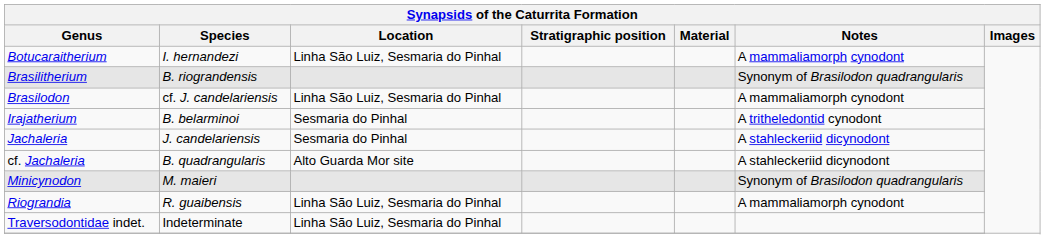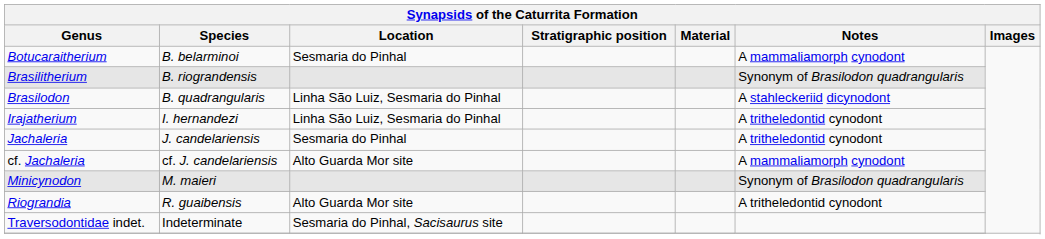(200, 56) I. hernandezi -> (200, 56) B. belarminoi
(397, 56) Linha São Luiz, Sesmaria do Pinhal -> (350, 56) Sesmaria do Pinhal
(220, 98) cf. J. candelariensis -> (213, 98) B. quadrangularis
(821, 98) A mammaliamorph cynodont -> (814, 98) A stahleckeriid dicynodont
(201, 118) B. belarminoi -> (200, 118) I. hernandezi
(350, 118) Sesmaria do Pinhal -> (397, 118) Linha São Luiz, Sesmaria do Pinhal
(814, 139) A stahleckeriid dicynodont -> (810, 139) A tritheledontid cynodont
(214, 160) B. quadrangularis -> (220, 160) cf. J. candelariensis
(813, 160) A stahleckeriid dicynodont -> (821, 160) A mammaliamorph cynodont
(397, 202) Linha São Luiz, Sesmaria do Pinhal -> (353, 202) Alto Guarda Mor site
(821, 202) A mammaliamorph cynodont -> (810, 202) A tritheledontid cynodont
(397, 222) Linha São Luiz, Sesmaria do Pinhal -> (398, 222) Sesmaria do Pinhal, Sacisaurus site
